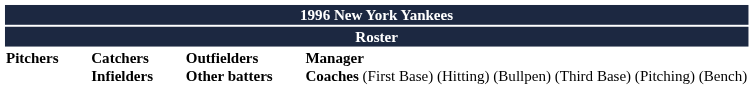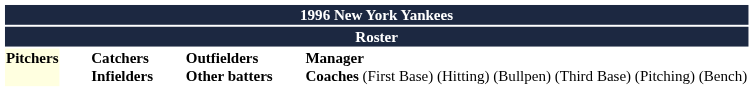(32, 58) no background -> (32, 58) lightyellow background
